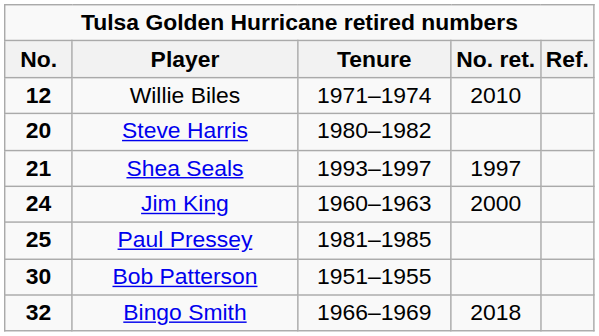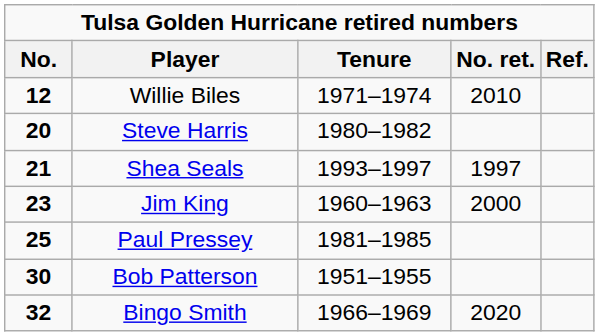(39, 204) 24 -> (39, 204) 23
(496, 312) 2018 -> (496, 312) 2020
